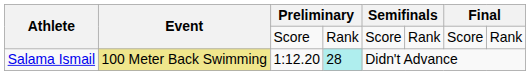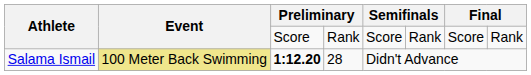(297, 59) normal -> (297, 59) bold
(334, 59) paleturquoise background -> (335, 59) no background
